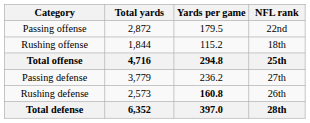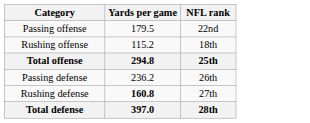- column: (139, 12)
(277, 77) 27th -> (208, 77) 26th
(277, 93) 26th -> (208, 93) 27th
